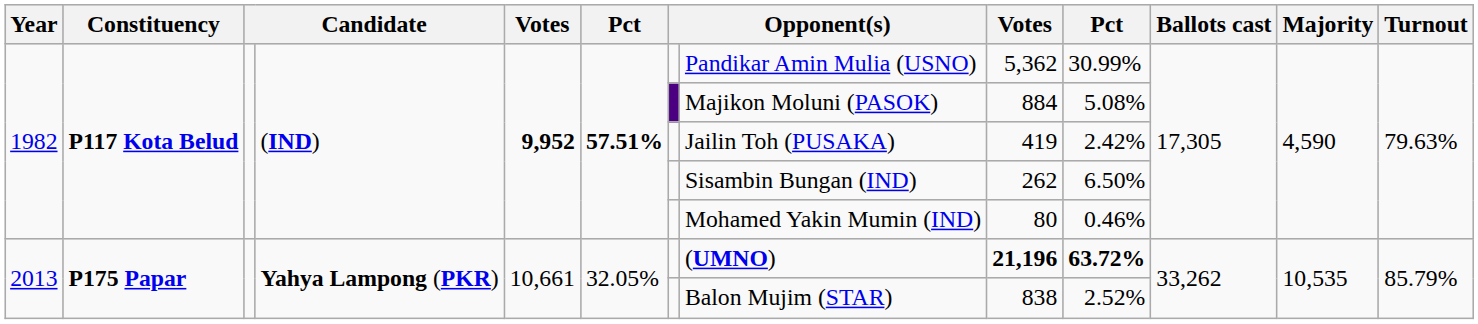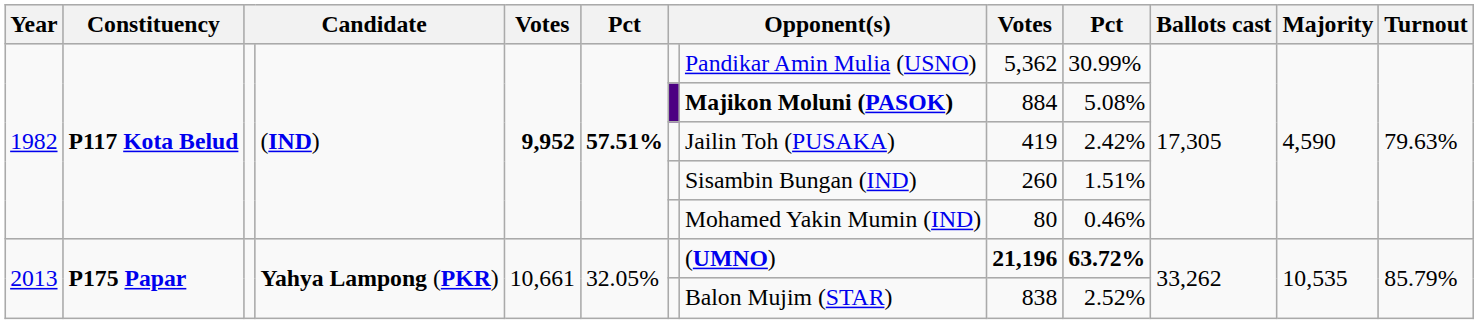(812, 102) normal -> (819, 102) bold
(1040, 180) 262 -> (1040, 180) 260
(1115, 180) 6.50% -> (1115, 180) 1.51%
